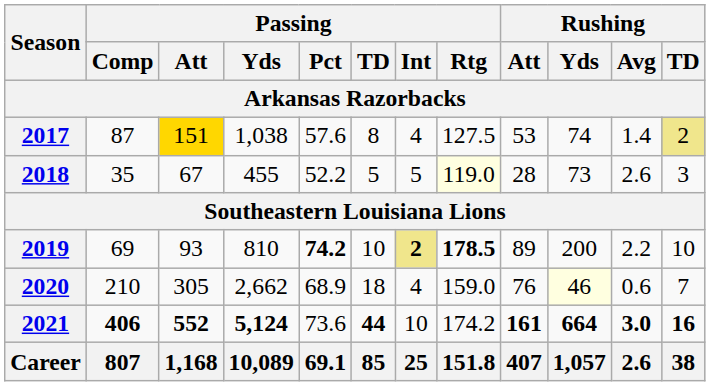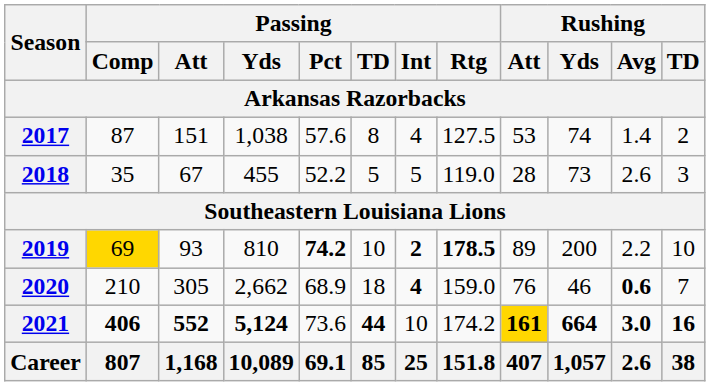(191, 135) gold background -> (191, 135) no background
(683, 135) khaki background -> (683, 135) no background
(469, 173) lightyellow background -> (469, 173) no background
(123, 248) no background -> (123, 248) gold background
(416, 248) khaki background -> (416, 248) no background
(416, 286) normal -> (416, 286) bold
(579, 286) lightyellow background -> (579, 286) no background
(636, 286) normal -> (636, 286) bold
(524, 323) no background -> (524, 323) gold background
